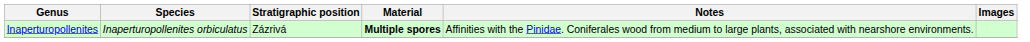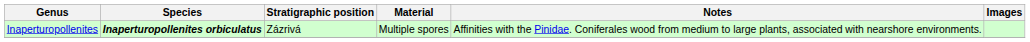(175, 29) normal -> (182, 29) bold
(403, 29) bold -> (414, 29) normal
